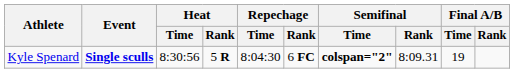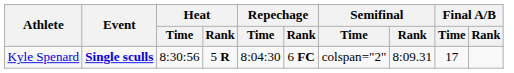(357, 57) bold -> (354, 57) normal
(458, 57) 19 -> (452, 57) 17
